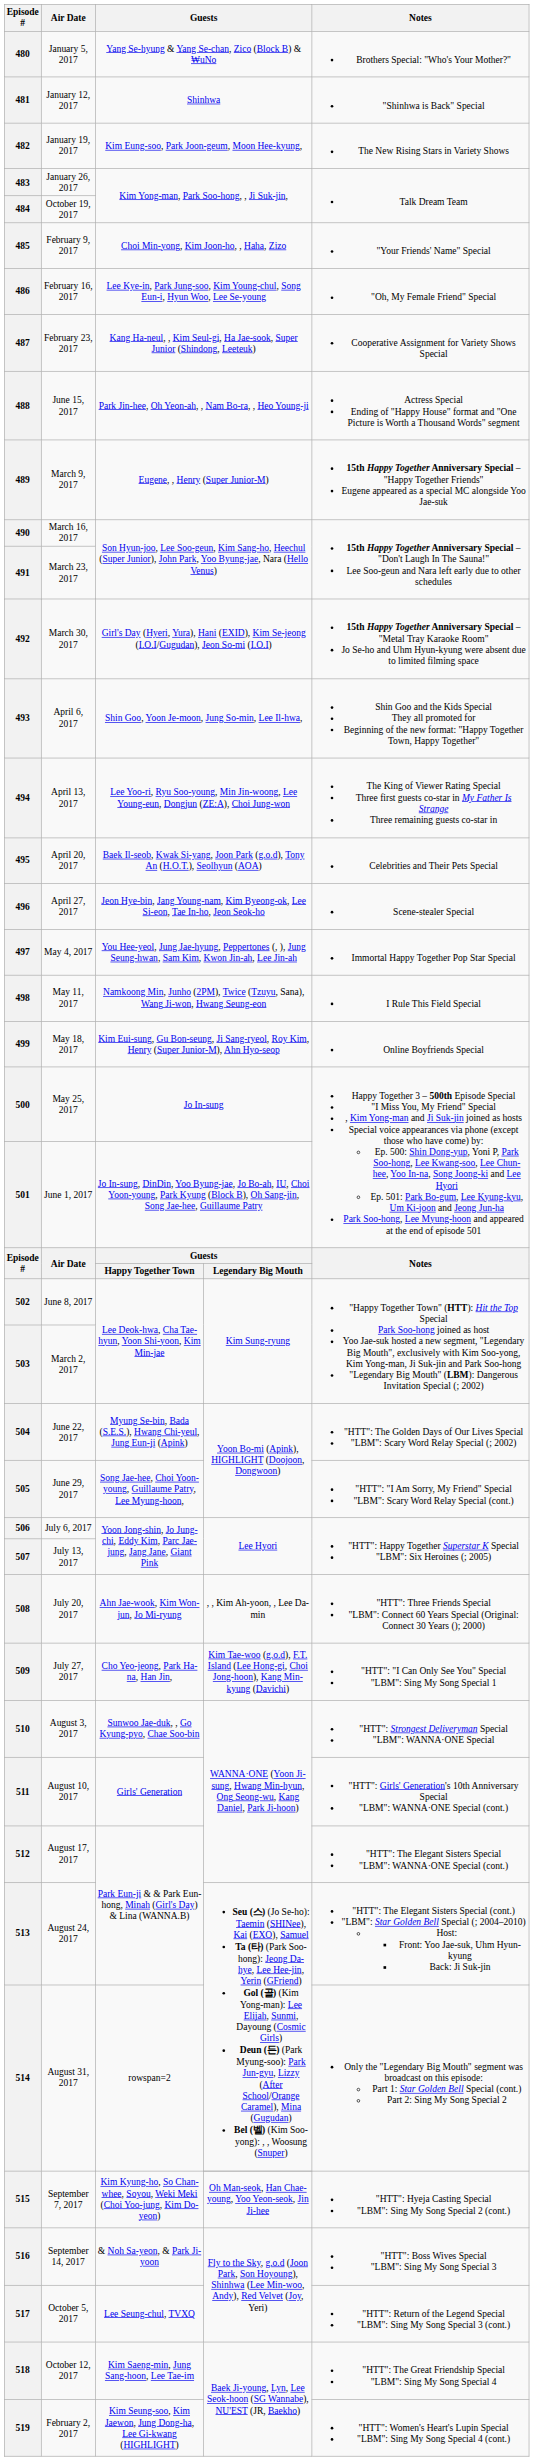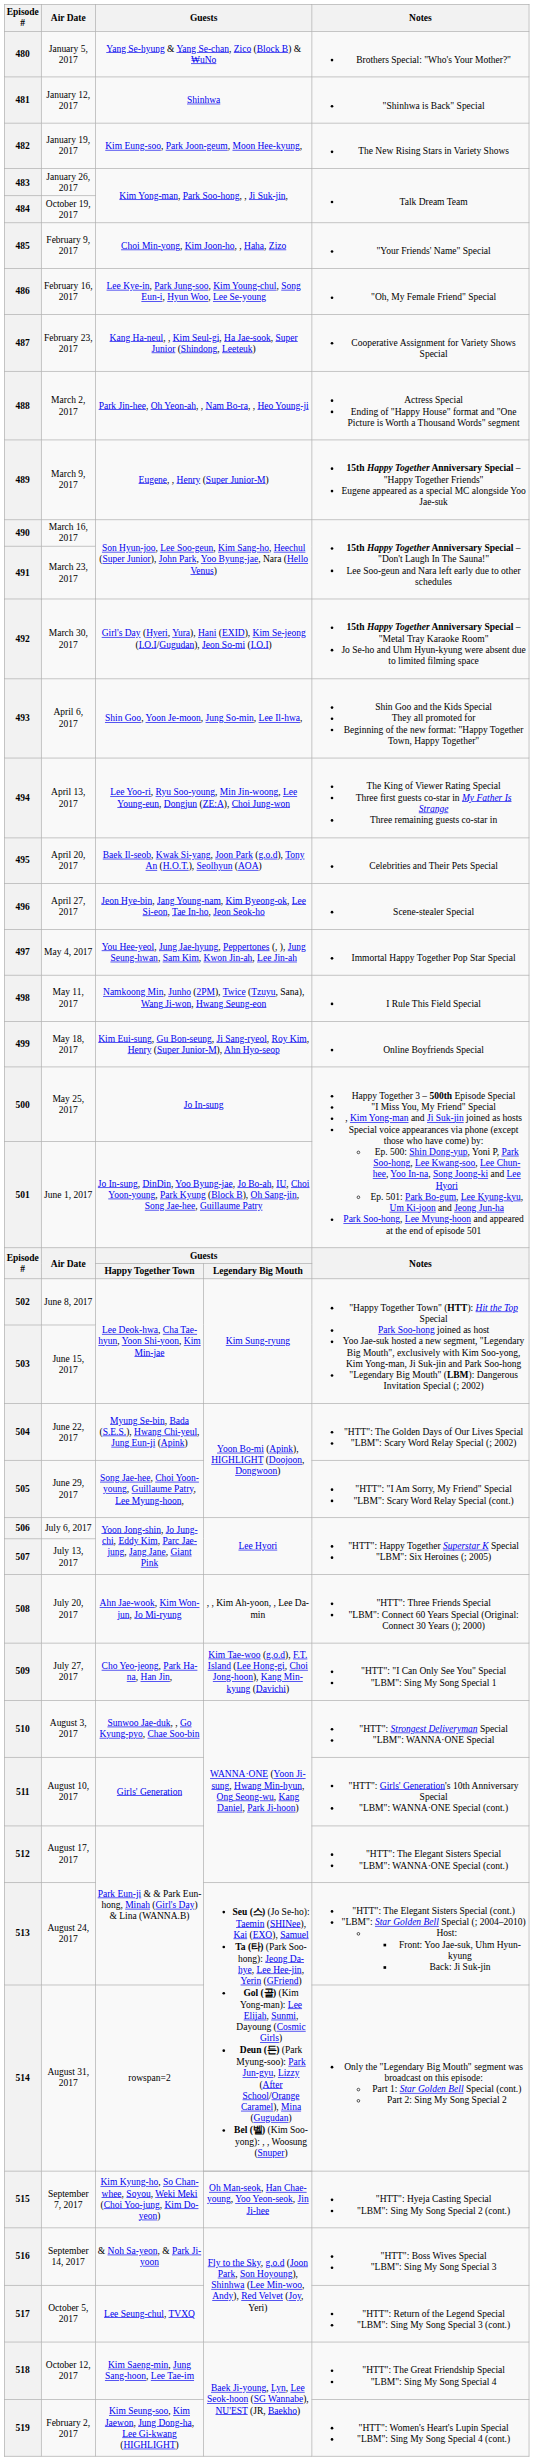(68, 406) June 15, 2017 -> (68, 406) March 2, 2017
(68, 1364) March 2, 2017 -> (68, 1364) June 15, 2017
